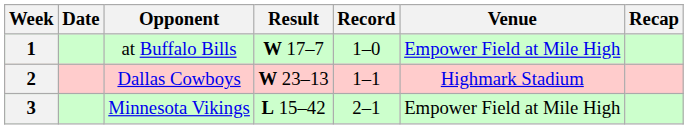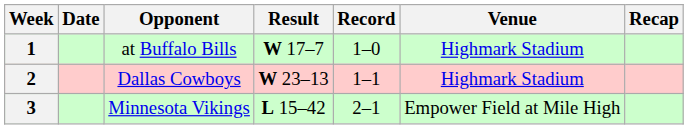(512, 49) Empower Field at Mile High -> (512, 49) Highmark Stadium
